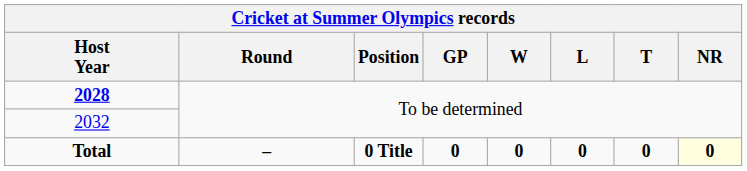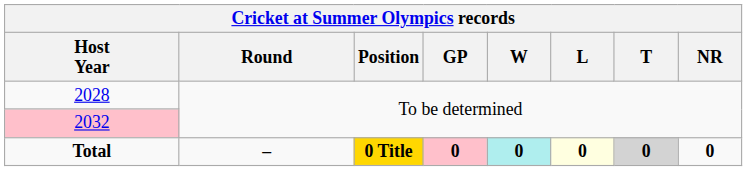(92, 94) bold -> (92, 94) normal
(92, 123) no background -> (92, 123) pink background
(389, 151) no background -> (389, 151) gold background
(455, 151) no background -> (455, 151) pink background
(519, 151) no background -> (519, 151) paleturquoise background
(583, 151) no background -> (583, 151) lightyellow background
(646, 151) no background -> (646, 151) lightgrey background
(710, 151) lightyellow background -> (710, 151) no background
